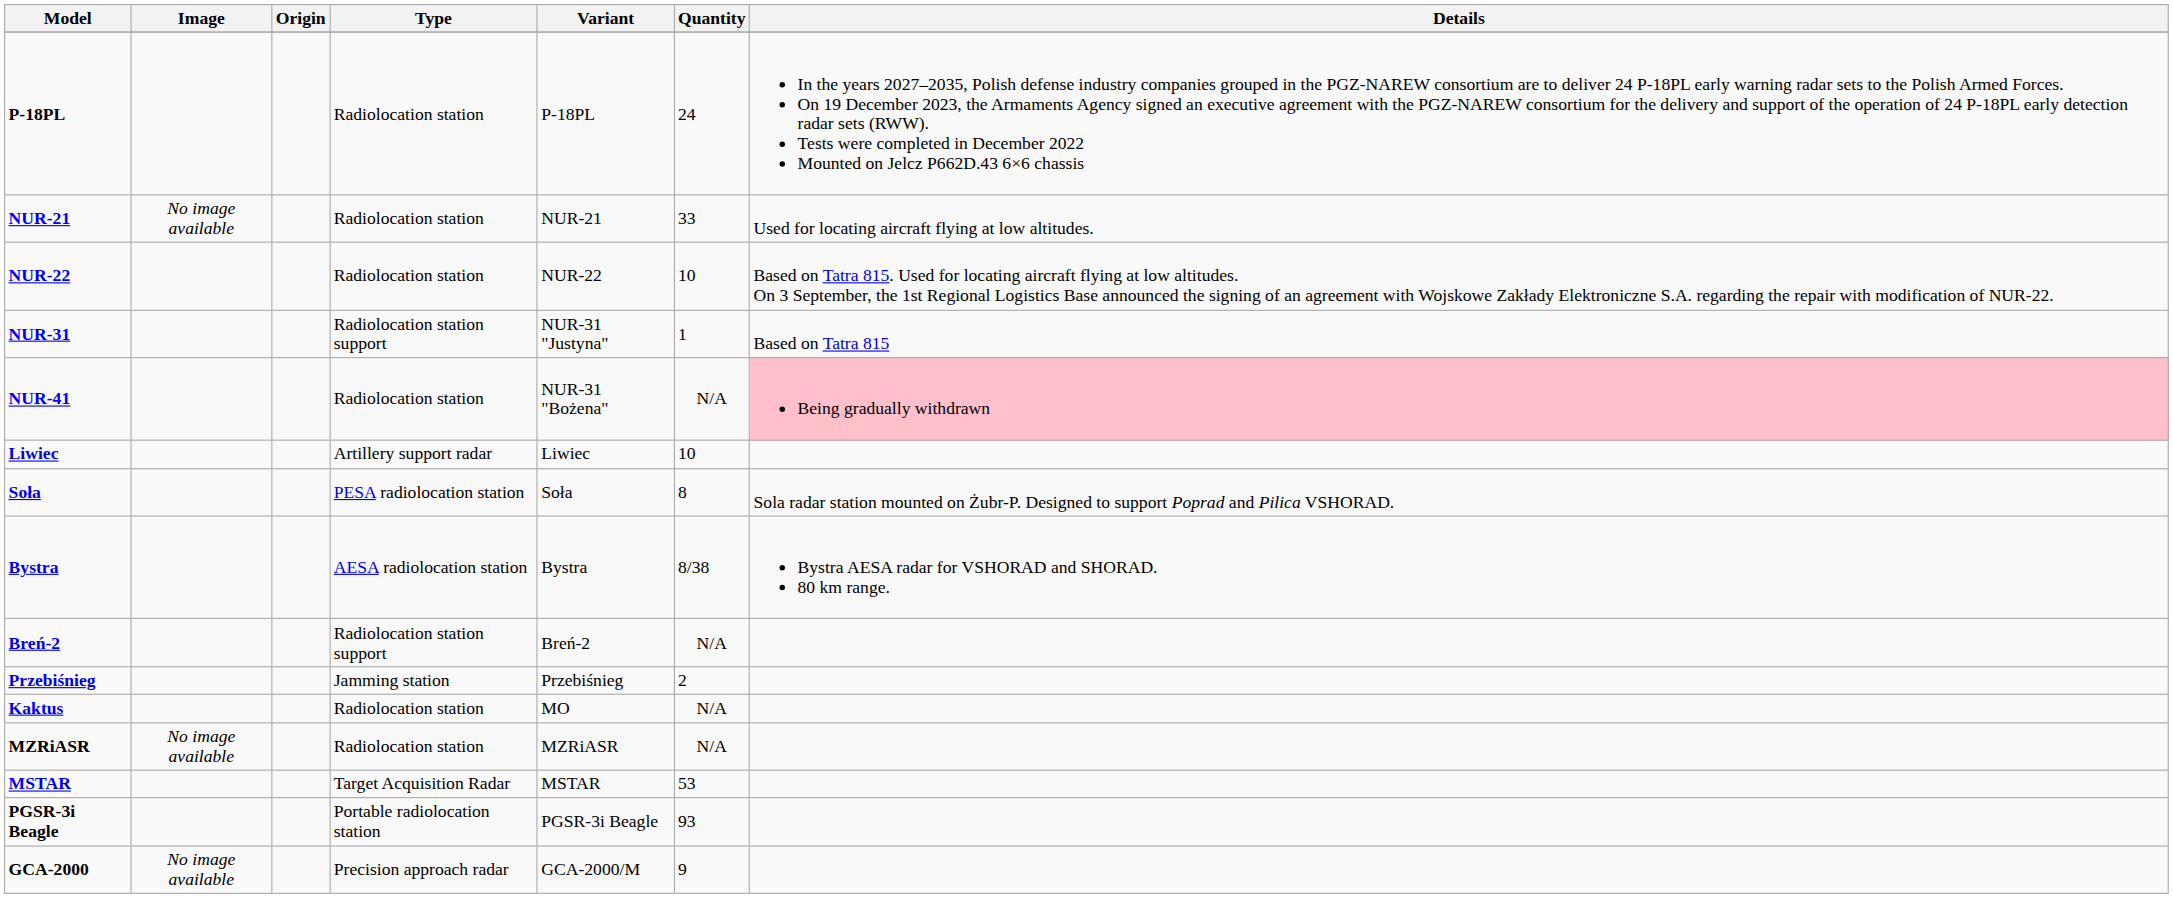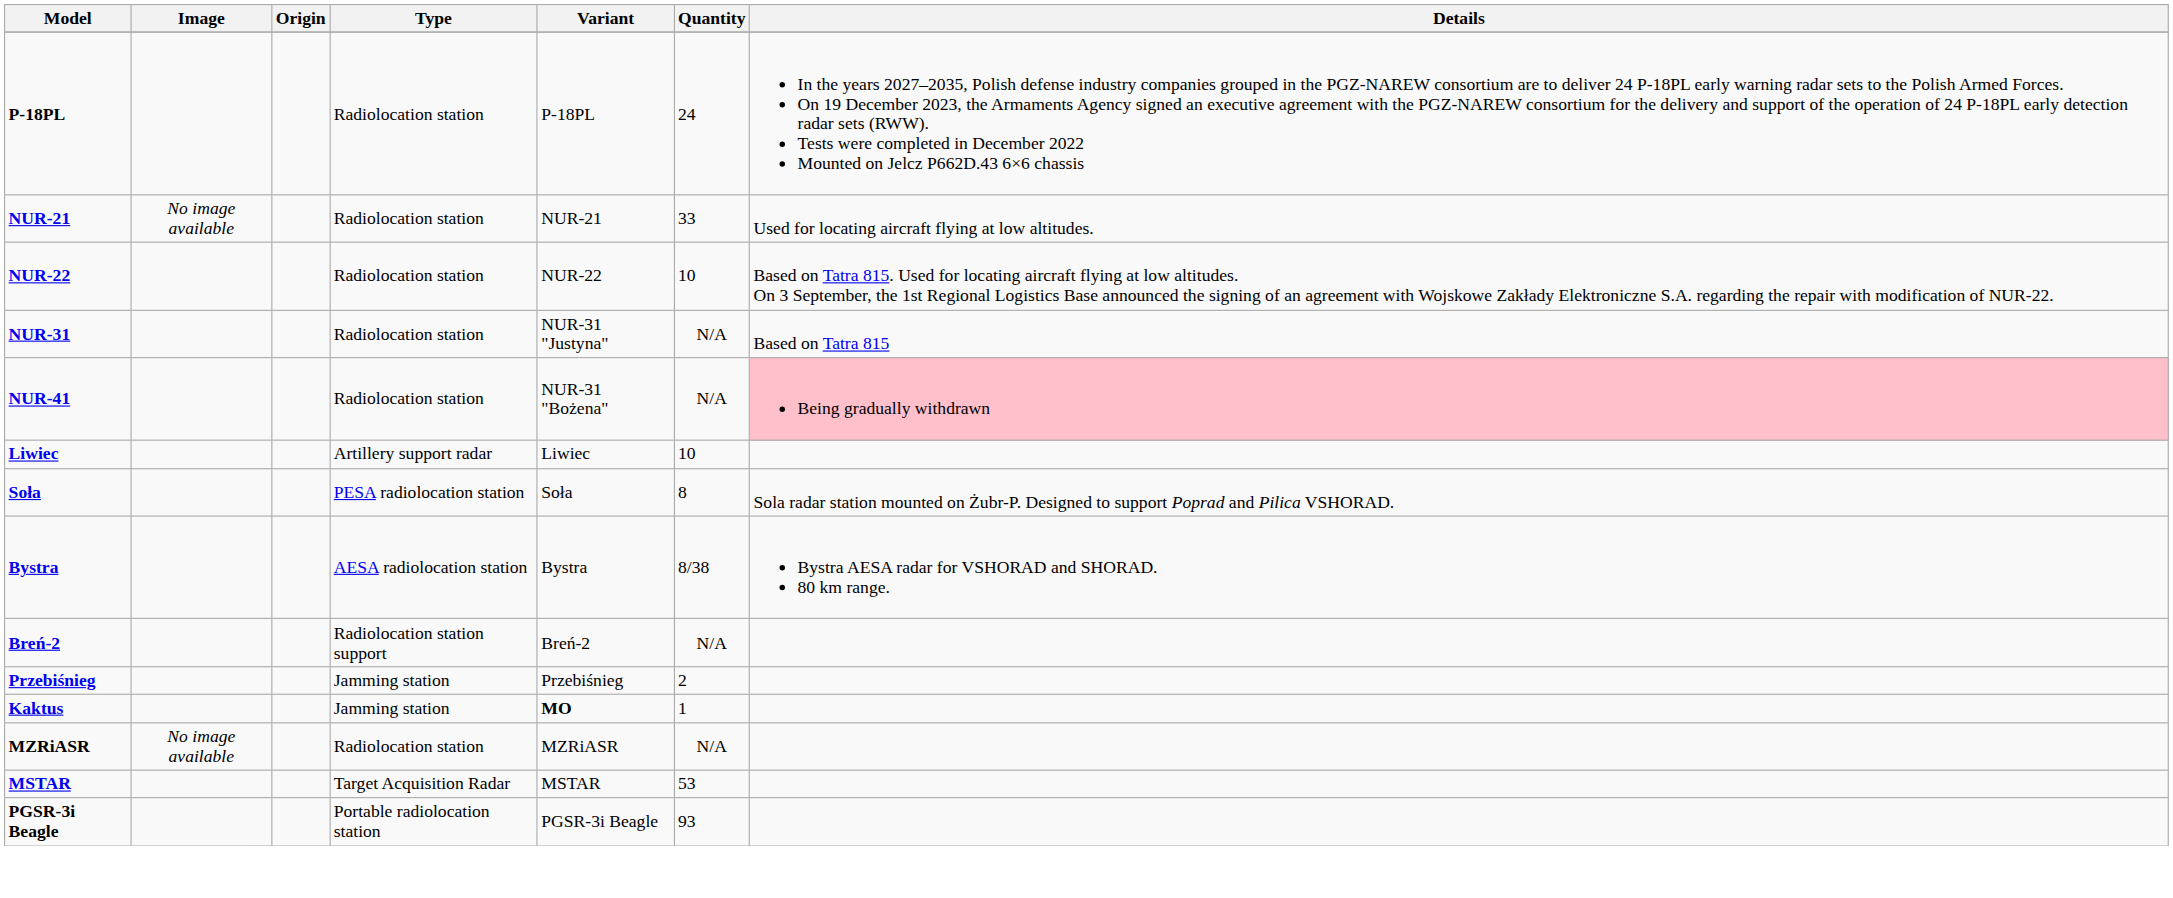(409, 333) Radiolocation station support -> (409, 333) Radiolocation station
(682, 333) 1 -> (712, 333) N/A
(409, 708) Radiolocation station -> (392, 708) Jamming station
(555, 708) normal -> (556, 708) bold
(712, 708) N/A -> (682, 708) 1
- row: (49, 869)
